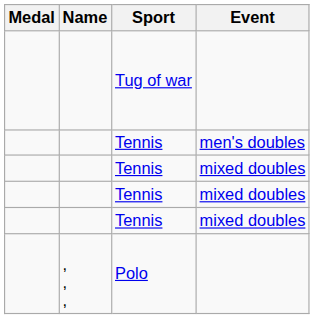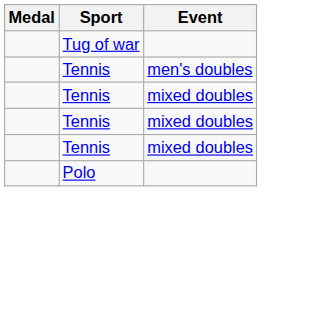- column: (85, 18)
